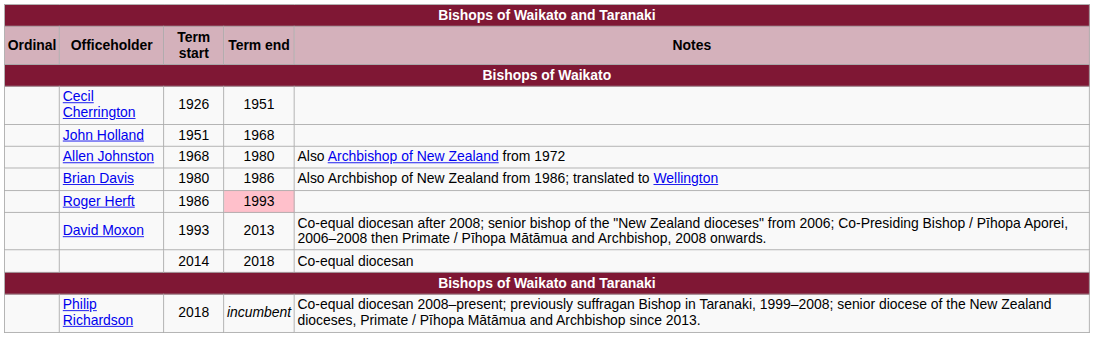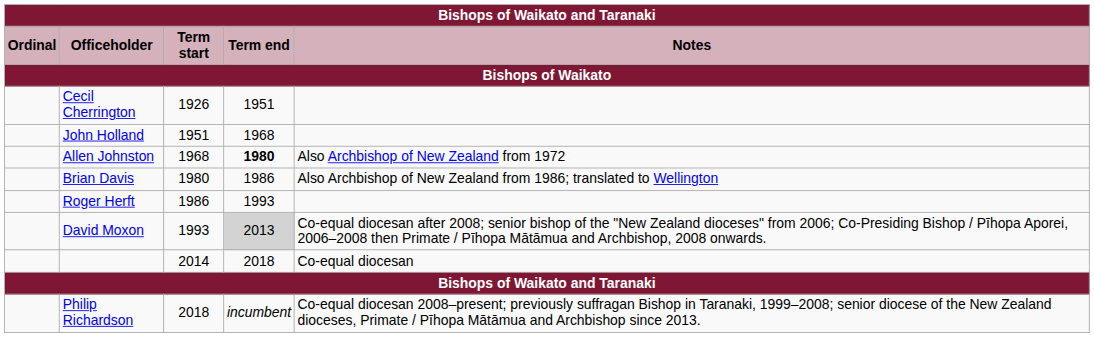(259, 157) normal -> (259, 157) bold
(259, 201) pink background -> (259, 201) no background
(259, 231) no background -> (259, 231) lightgrey background
